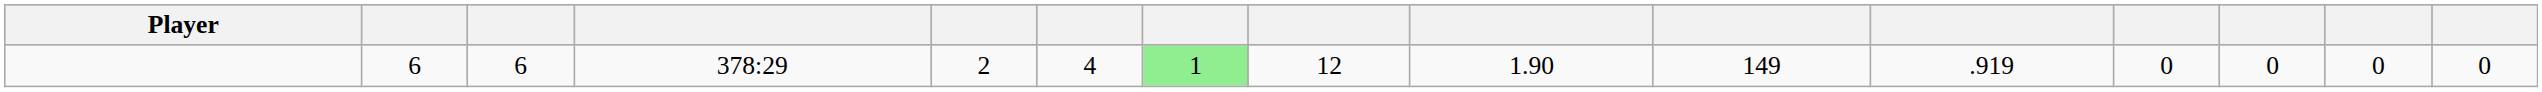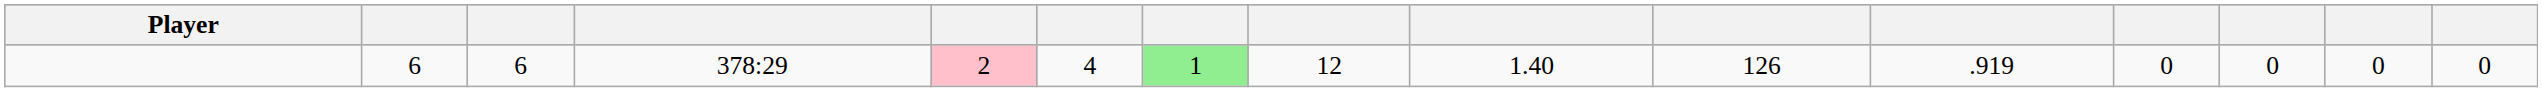(984, 65) no background -> (984, 65) pink background
(1532, 65) 1.90 -> (1532, 65) 1.40
(1762, 65) 149 -> (1762, 65) 126
